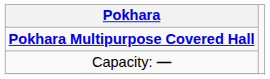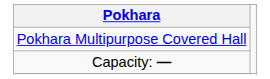(132, 39) bold -> (132, 39) normal
